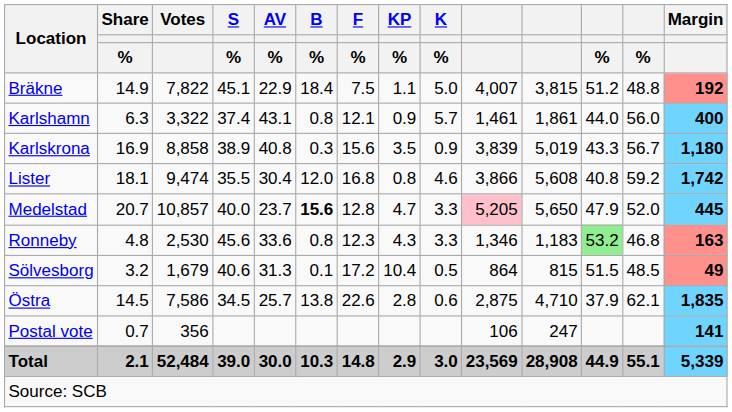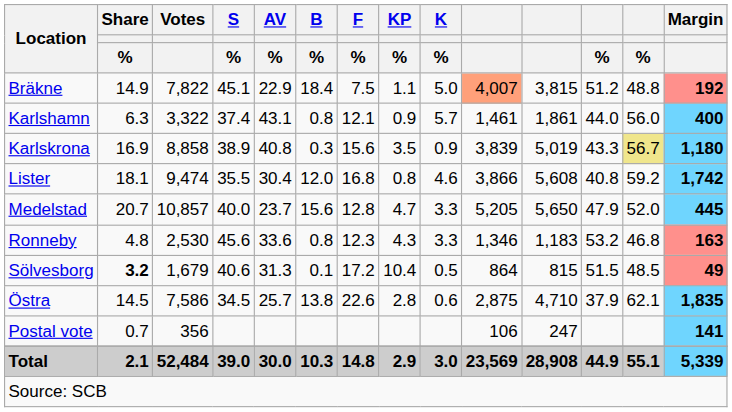(496, 88) no background -> (496, 88) lightsalmon background
(643, 148) no background -> (643, 148) khaki background
(317, 209) bold -> (317, 209) normal
(496, 209) pink background -> (496, 209) no background
(602, 239) lightgreen background -> (602, 239) no background
(137, 270) normal -> (137, 270) bold
